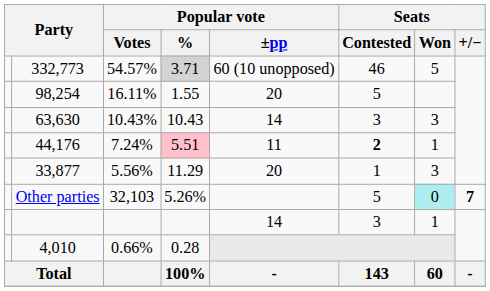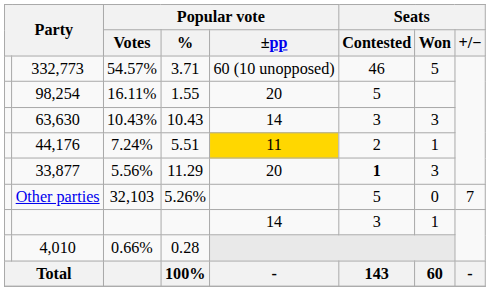(185, 68) lightgrey background -> (185, 68) no background
(185, 145) pink background -> (185, 145) no background
(274, 145) no background -> (274, 145) gold background
(377, 145) bold -> (377, 145) normal
(377, 171) normal -> (377, 171) bold
(435, 196) paleturquoise background -> (435, 196) no background
(470, 196) bold -> (470, 196) normal
